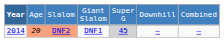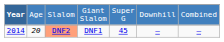(36, 31) lightsalmon background -> (36, 31) no background
(123, 31) lightgrey background -> (123, 31) no background
